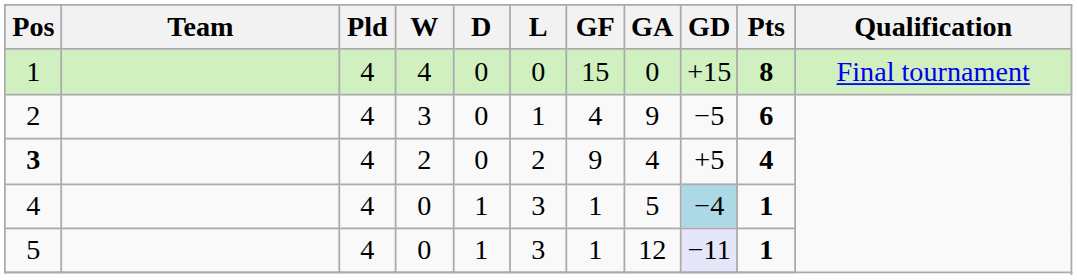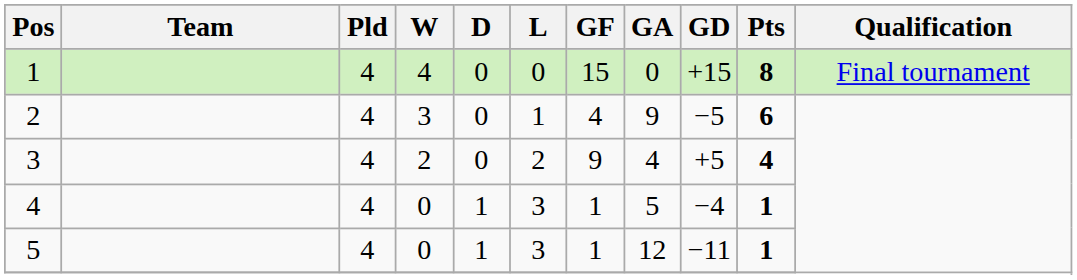(33, 160) bold -> (33, 160) normal
(709, 205) lightblue background -> (709, 205) no background
(709, 250) lavender background -> (709, 250) no background
